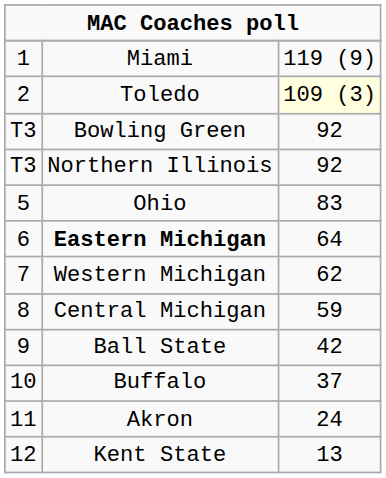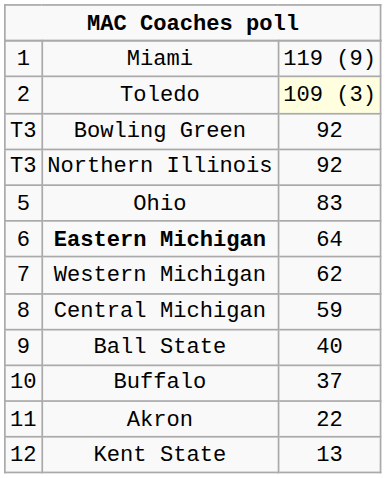(330, 347) 42 -> (330, 347) 40
(330, 419) 24 -> (330, 419) 22
